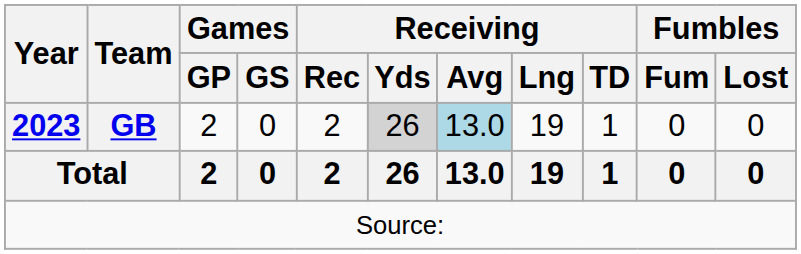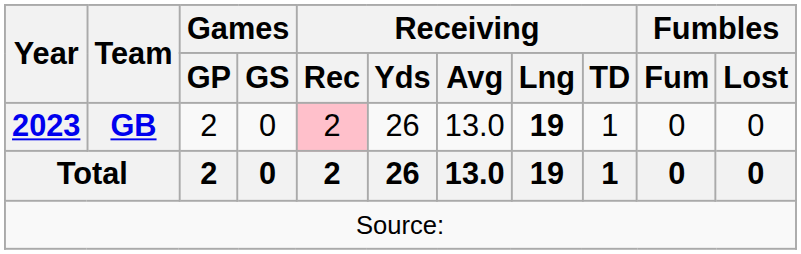(332, 126) no background -> (332, 126) pink background
(402, 126) lightgrey background -> (402, 126) no background
(475, 126) lightblue background -> (475, 126) no background
(547, 126) normal -> (547, 126) bold
